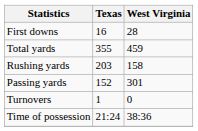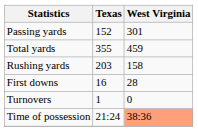rows swapped: (32, 31) <-> (37, 83)
(139, 117) no background -> (139, 117) lightsalmon background
